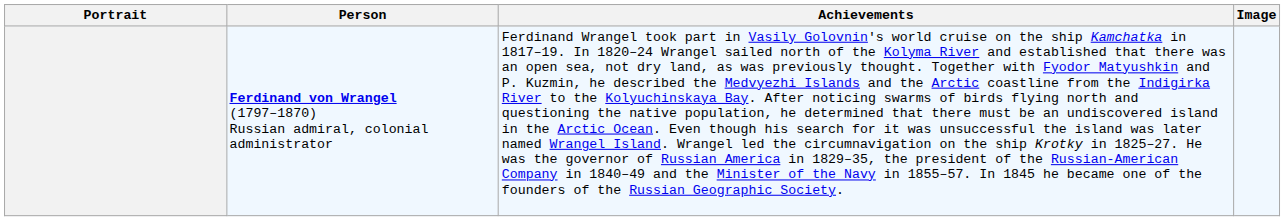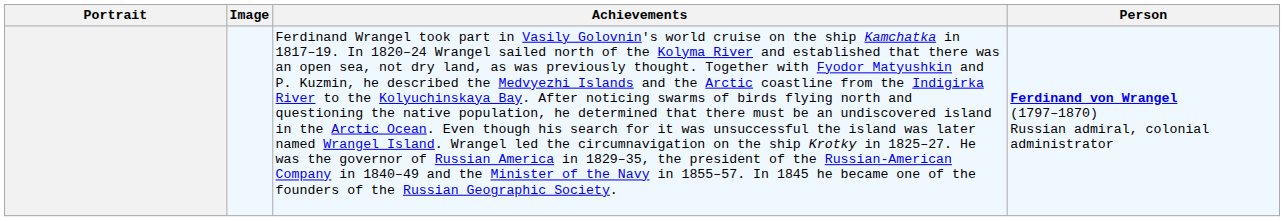columns swapped: (363, 15) <-> (1256, 15)
